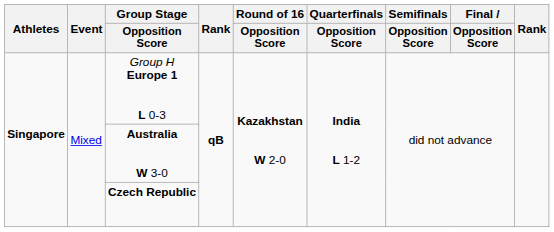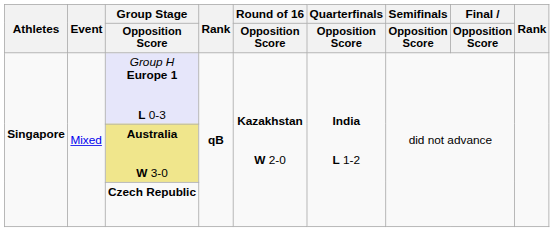(152, 89) no background -> (152, 89) lavender background
(152, 154) no background -> (152, 154) khaki background
